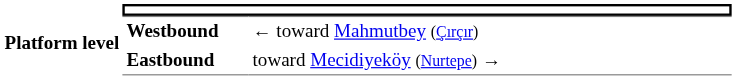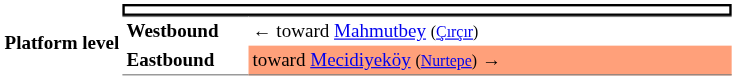(377, 59) no background -> (377, 59) lightsalmon background
